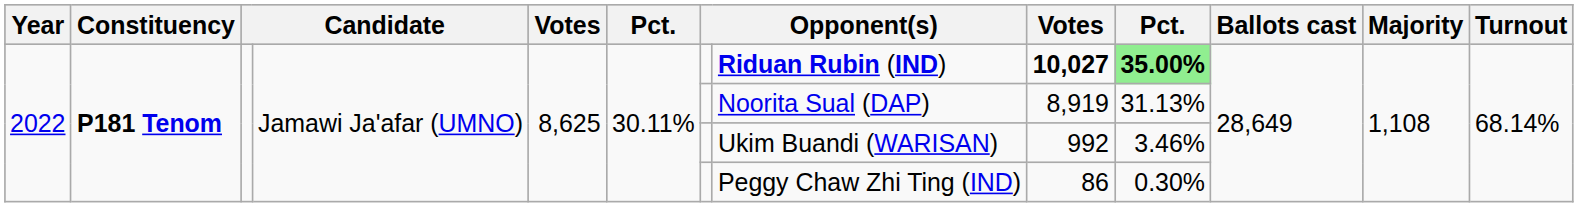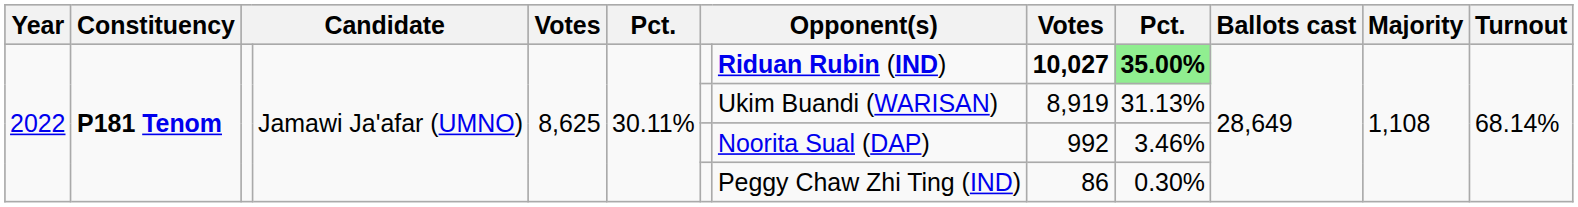(824, 103) Noorita Sual (DAP) -> (858, 103) Ukim Buandi (WARISAN)
(858, 143) Ukim Buandi (WARISAN) -> (824, 143) Noorita Sual (DAP)
